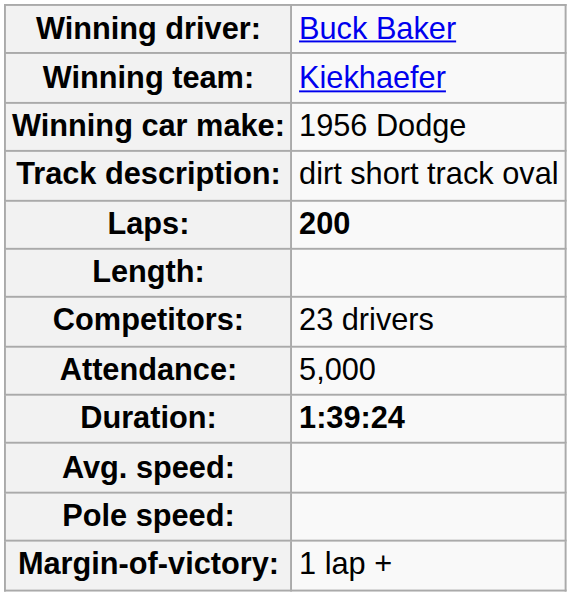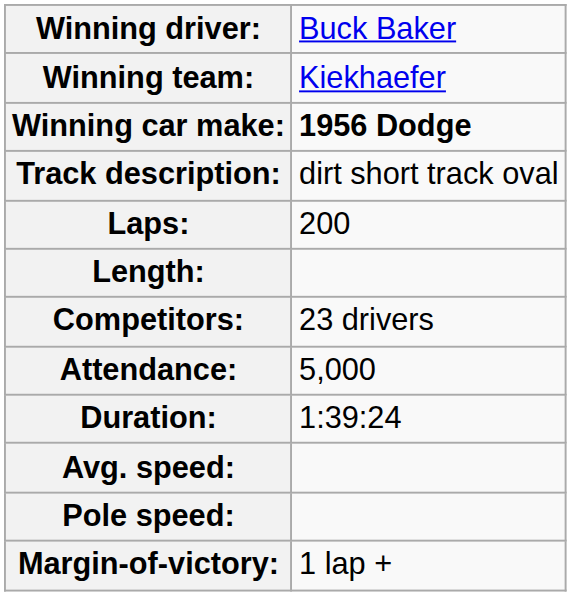(383, 126) normal -> (385, 126) bold
(325, 223) bold -> (325, 223) normal
(352, 418) bold -> (350, 418) normal
